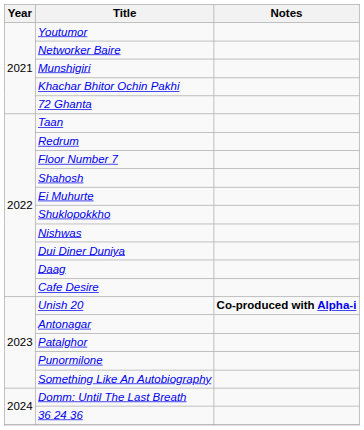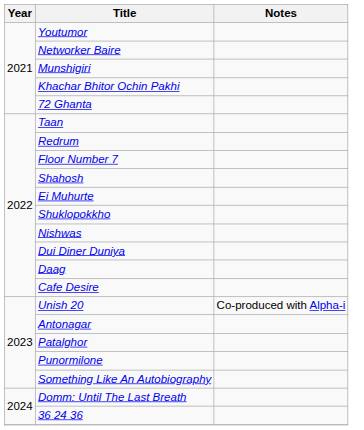(286, 305) bold -> (281, 305) normal
